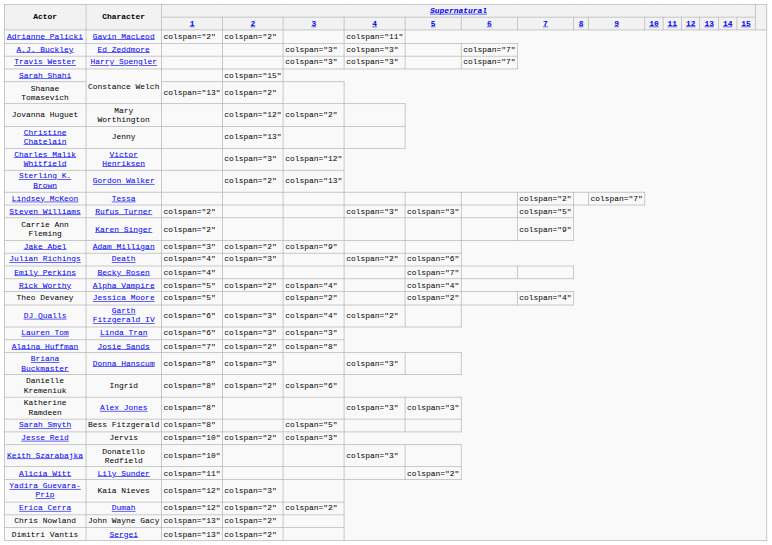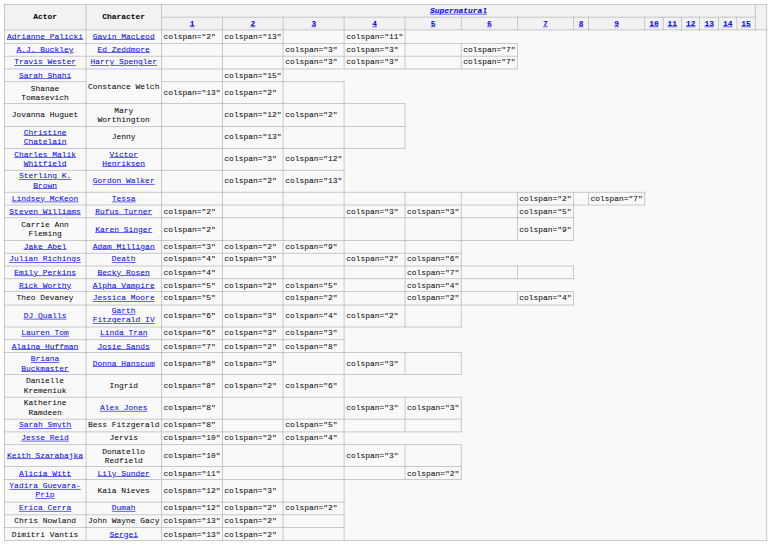(251, 37) colspan="2" -> (253, 37) colspan="13"
(311, 285) colspan="4" -> (311, 285) colspan="5"
(311, 438) colspan="3" -> (311, 438) colspan="4"
